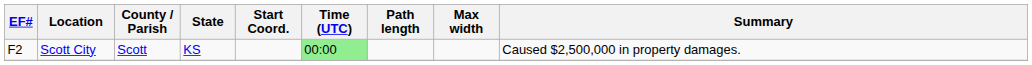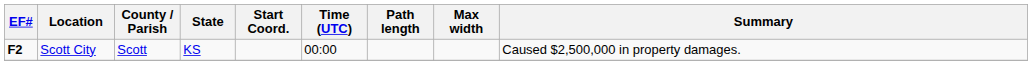(15, 49) normal -> (15, 49) bold
(321, 49) lightgreen background -> (321, 49) no background
